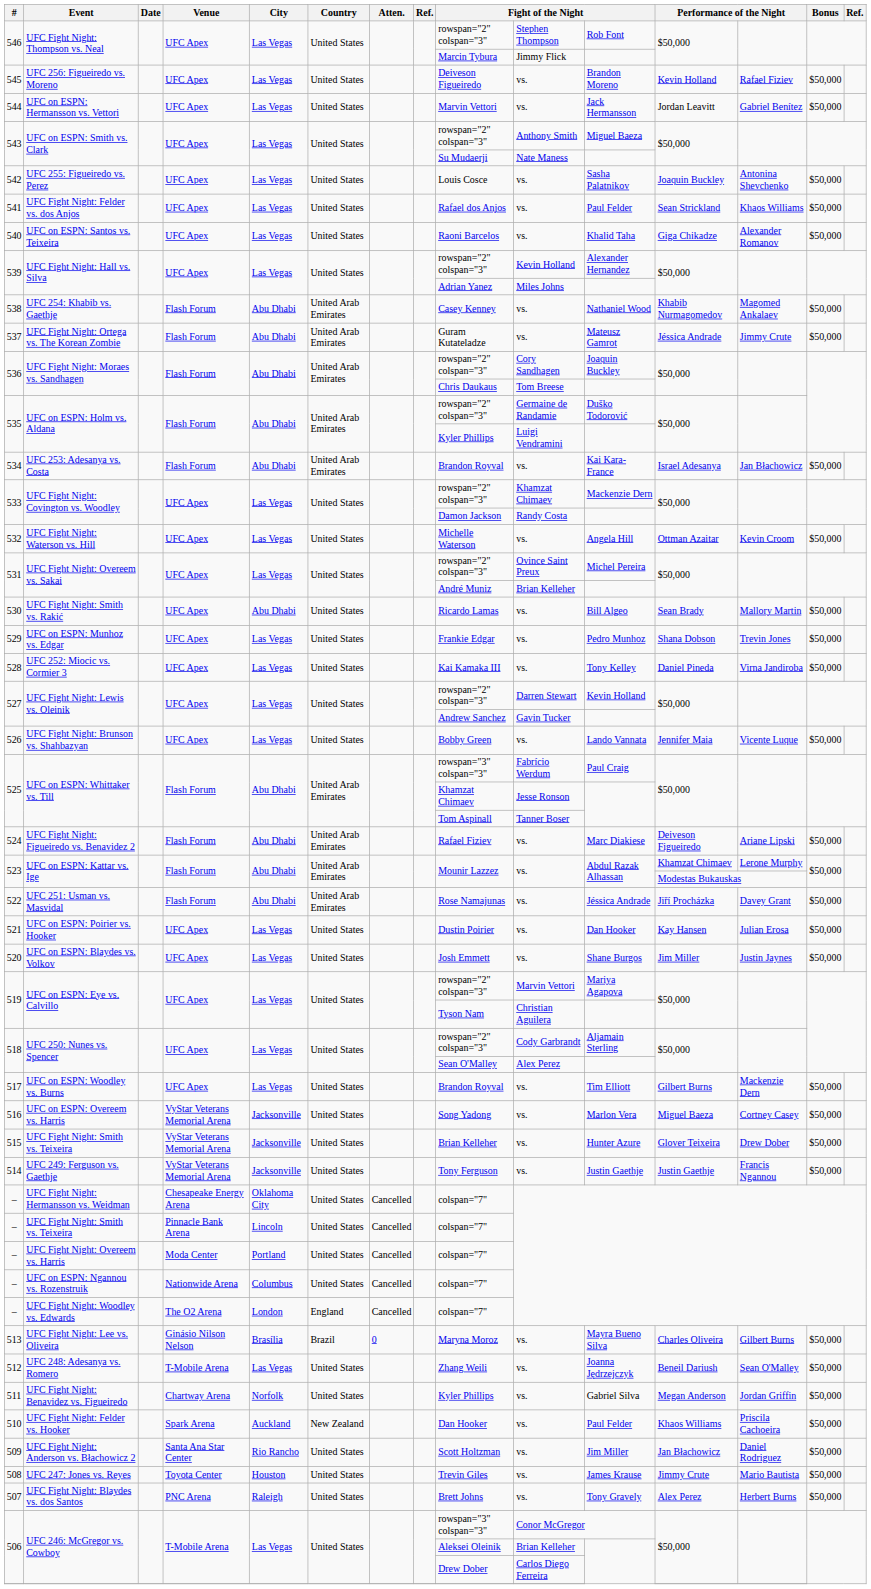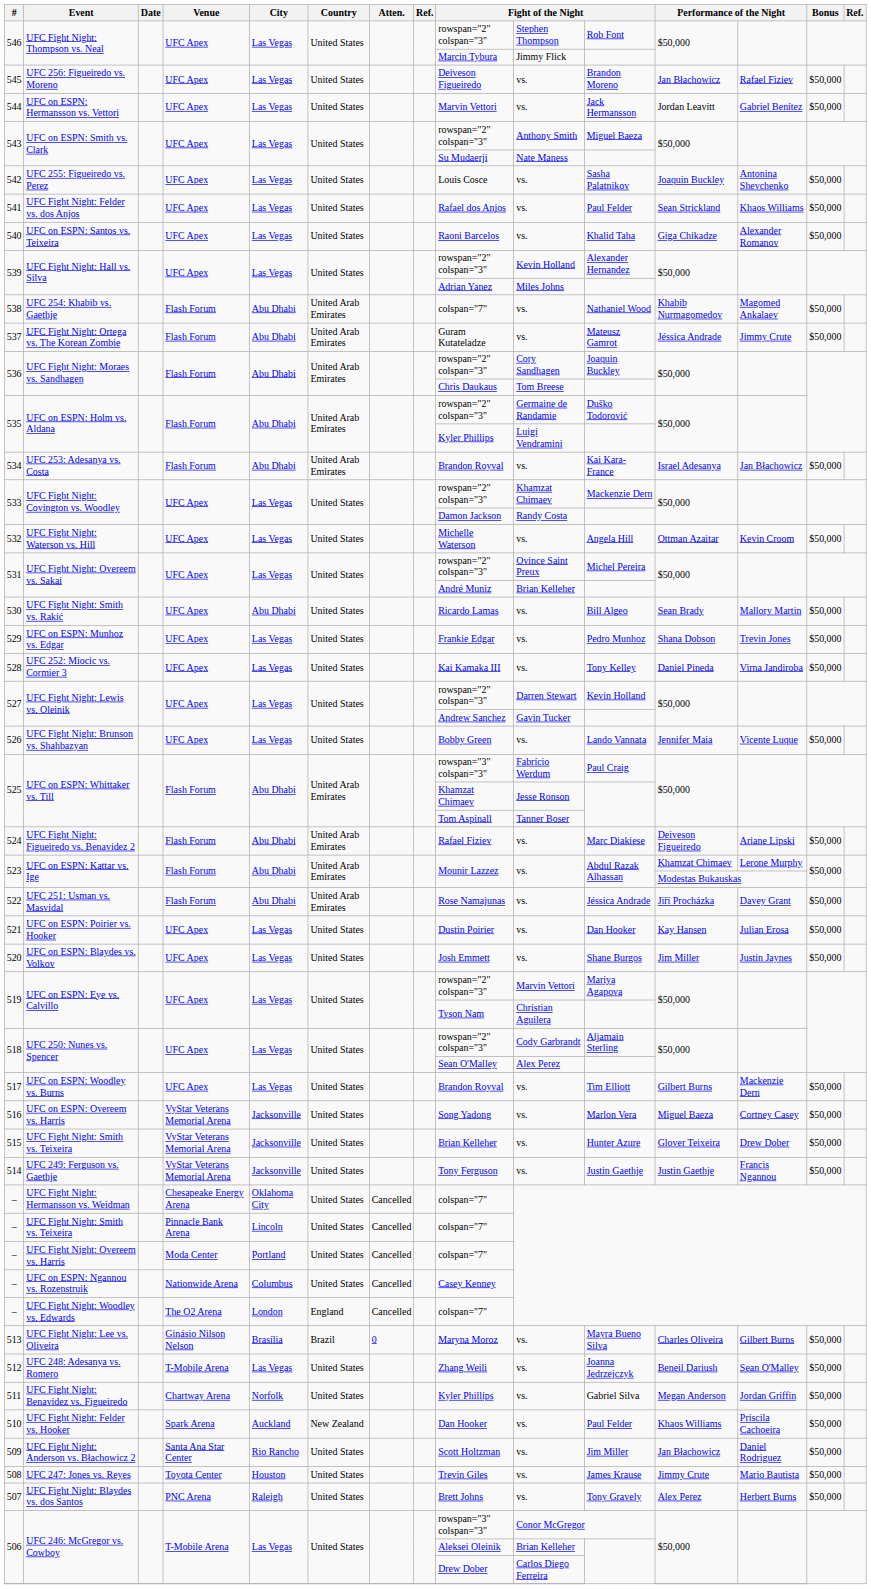(687, 79) Kevin Holland -> (689, 79) Jan Błachowicz
(467, 309) Casey Kenney -> (463, 309) colspan="7"
(463, 1284) colspan="7" -> (467, 1284) Casey Kenney
